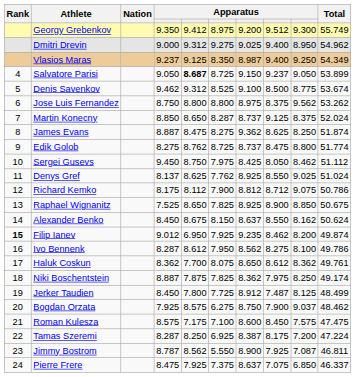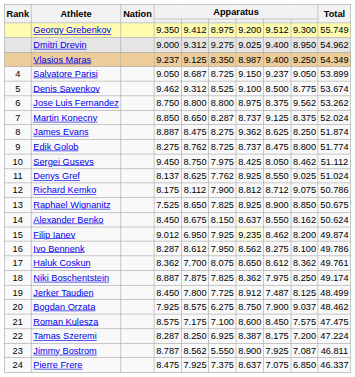(195, 74) bold -> (195, 74) normal
(18, 235) bold -> (18, 235) normal
(250, 235) no background -> (250, 235) lightyellow background
